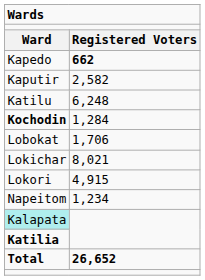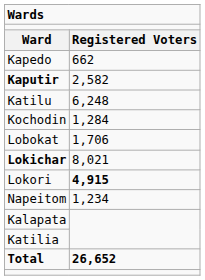(83, 60) bold -> (83, 60) normal
(33, 80) normal -> (33, 80) bold
(37, 120) bold -> (37, 120) normal
(37, 160) normal -> (37, 160) bold
(90, 180) normal -> (90, 180) bold
(37, 219) paleturquoise background -> (37, 219) no background
(33, 239) bold -> (33, 239) normal
